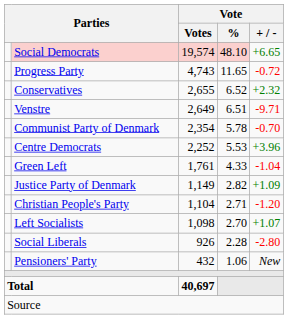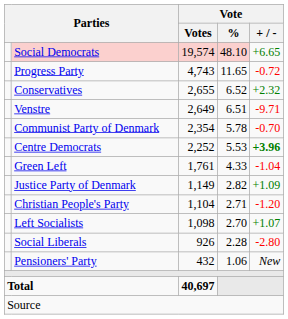(266, 147) normal -> (266, 147) bold
